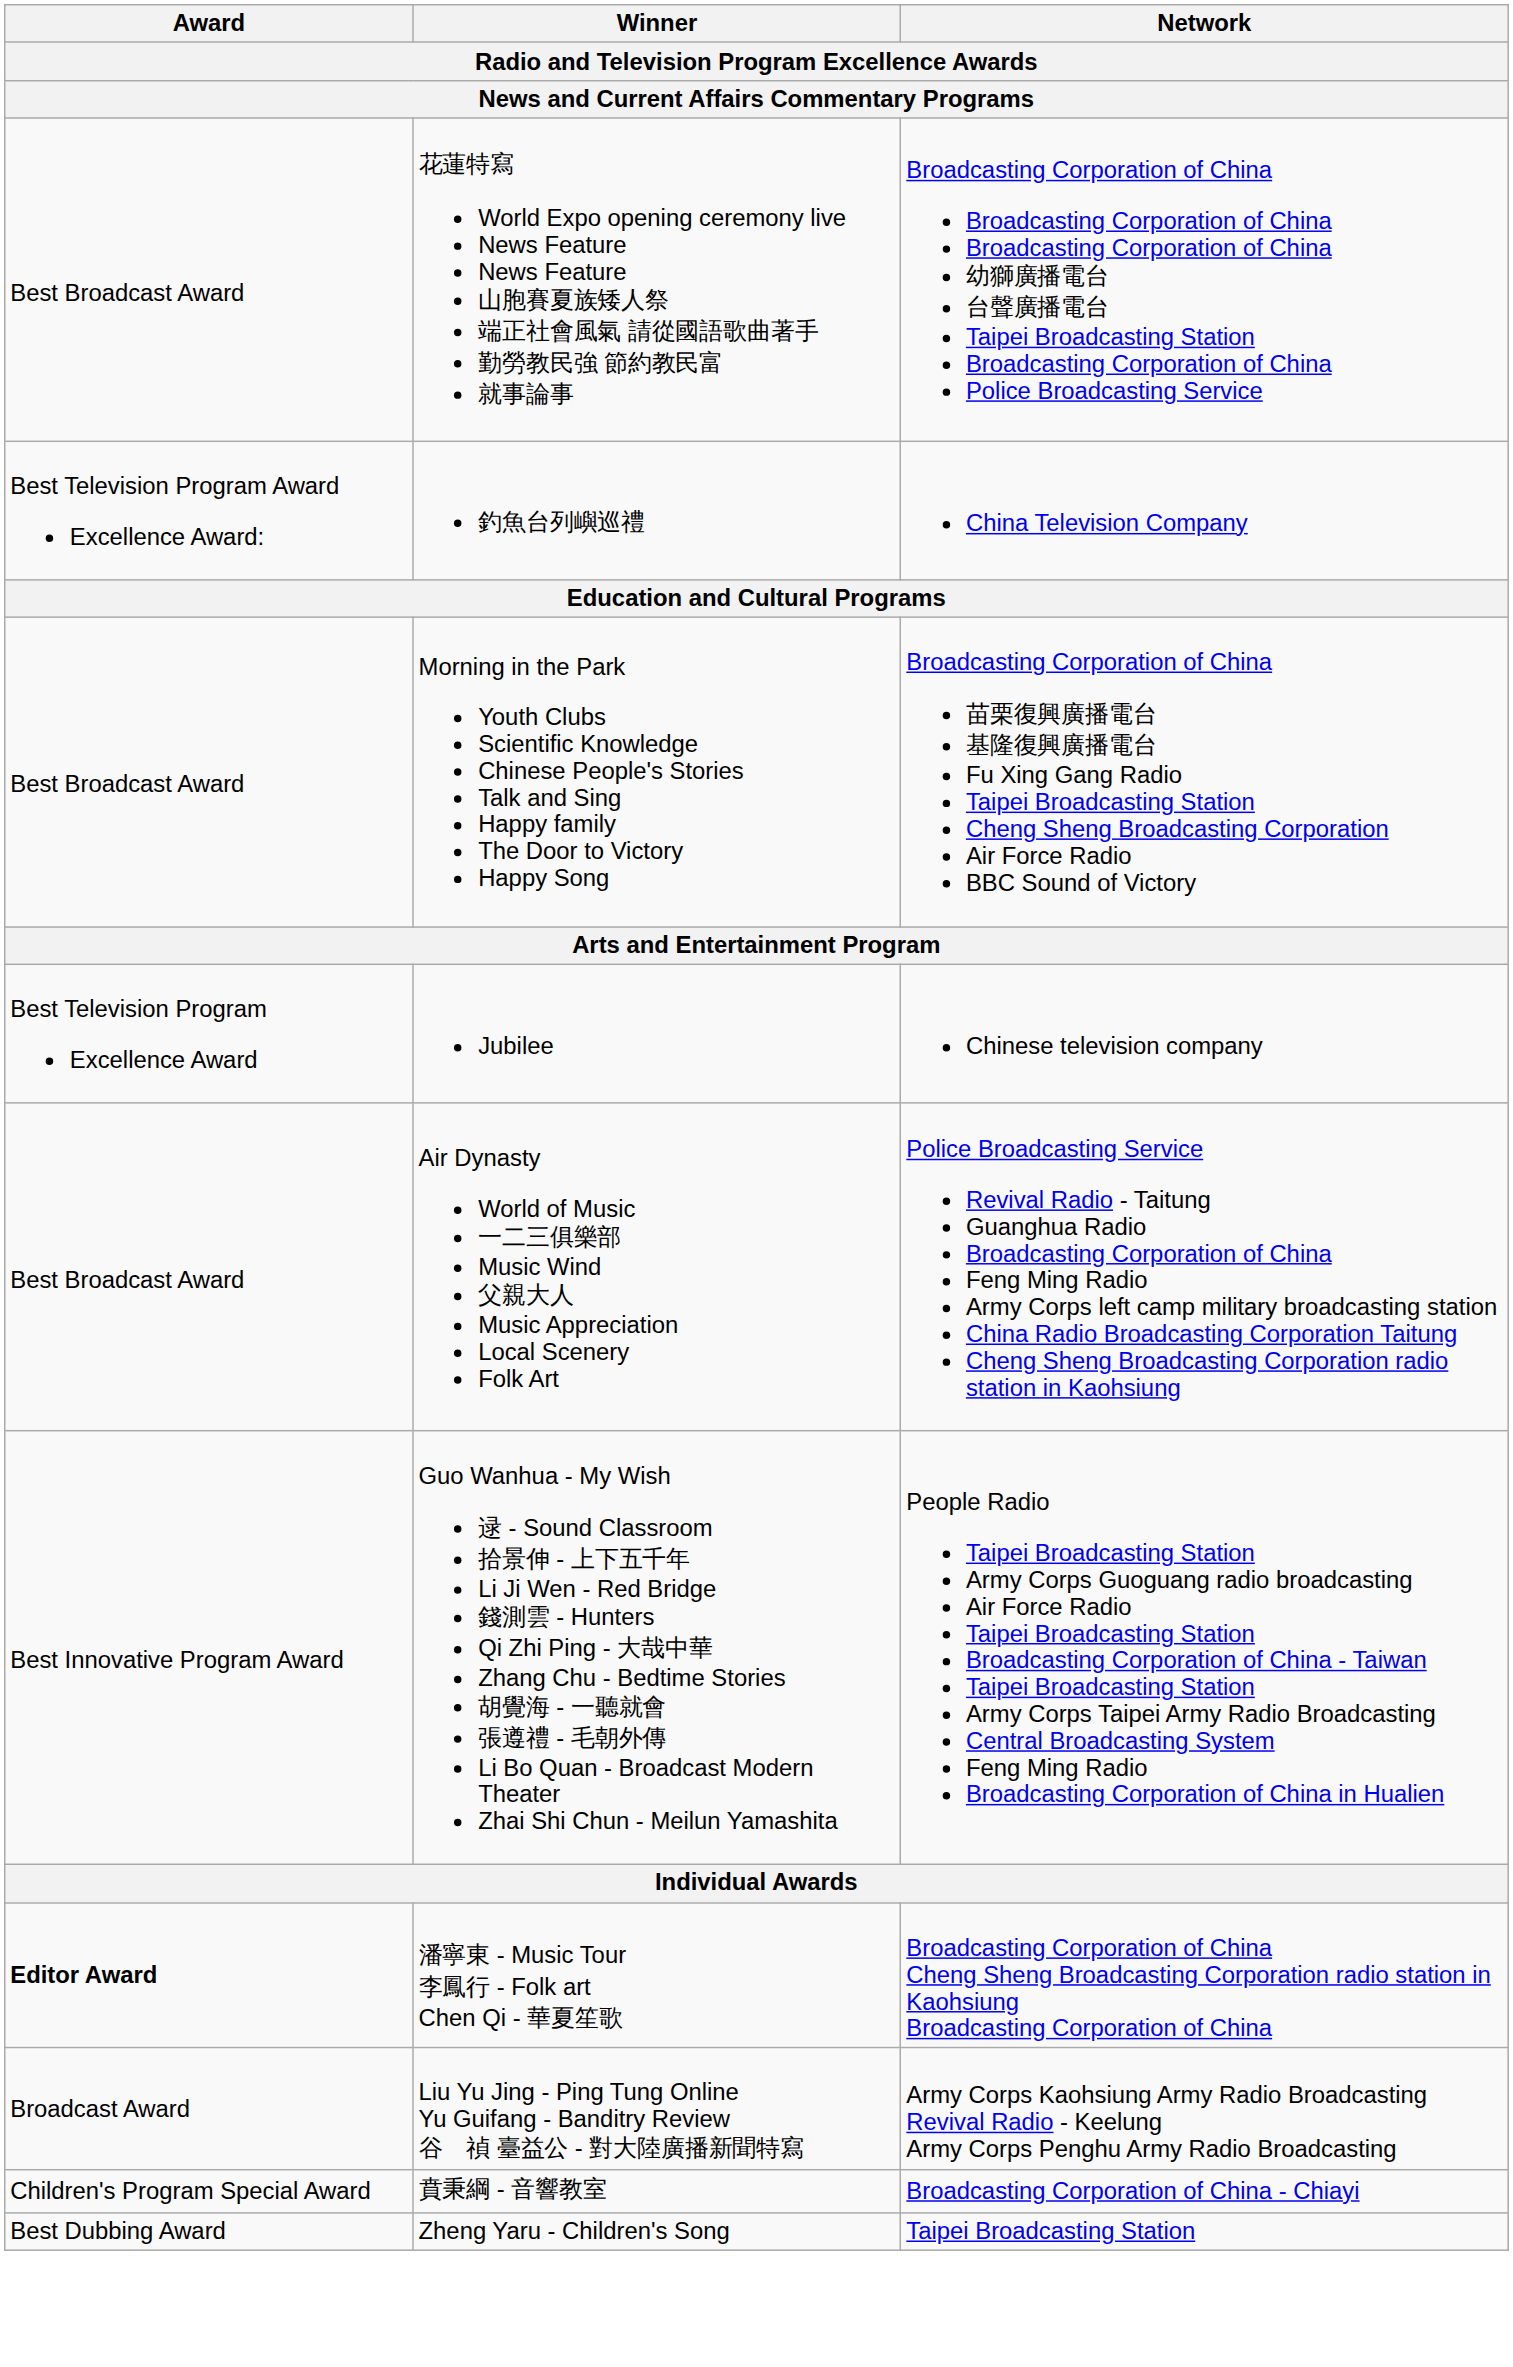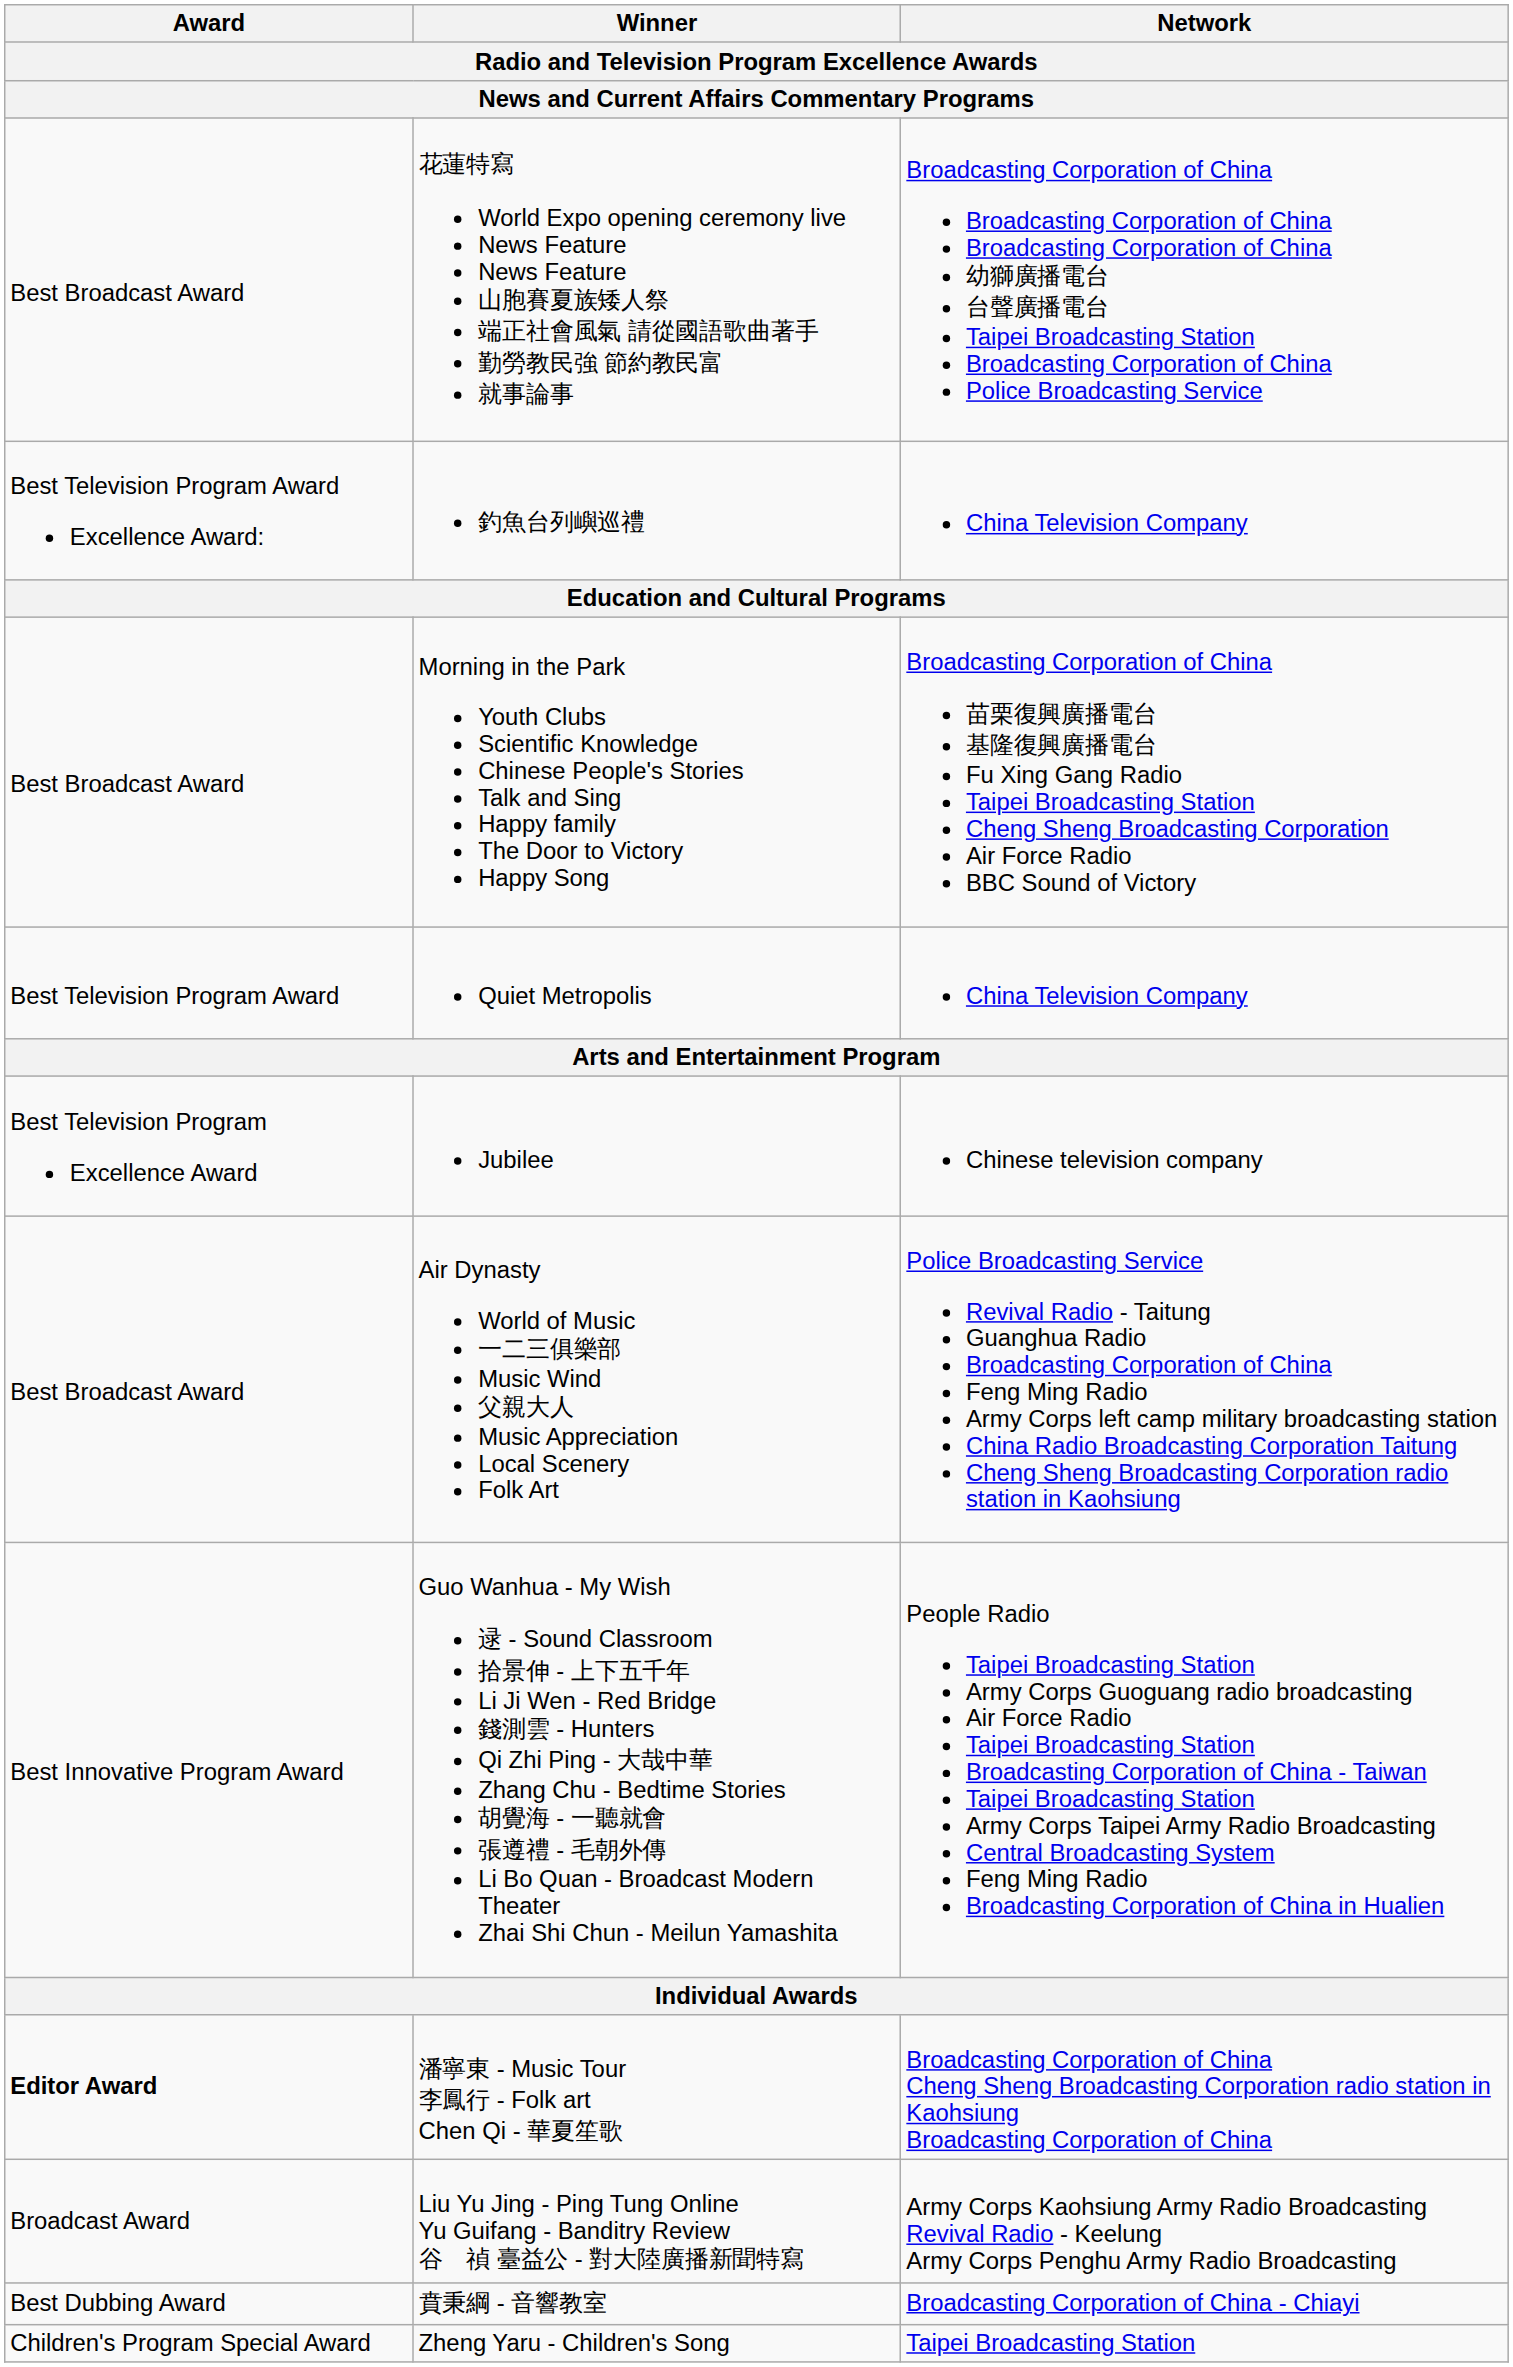+ row: (657, 996)
(191, 2190) Children's Program Special Award -> (118, 2303) Best Dubbing Award
(118, 2231) Best Dubbing Award -> (191, 2343) Children's Program Special Award
